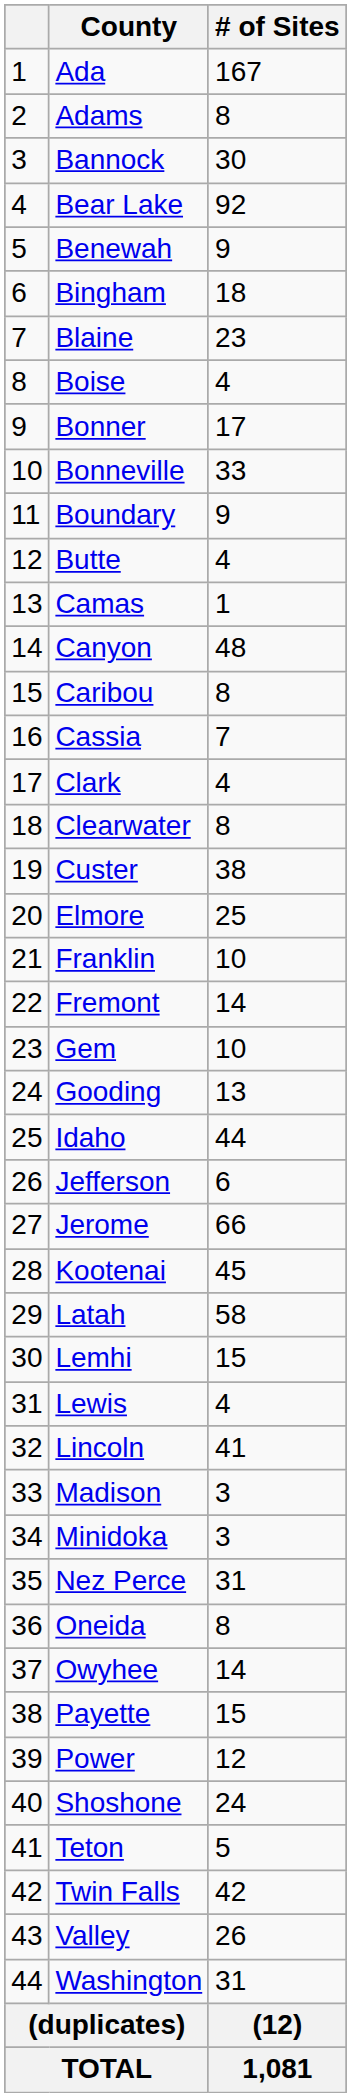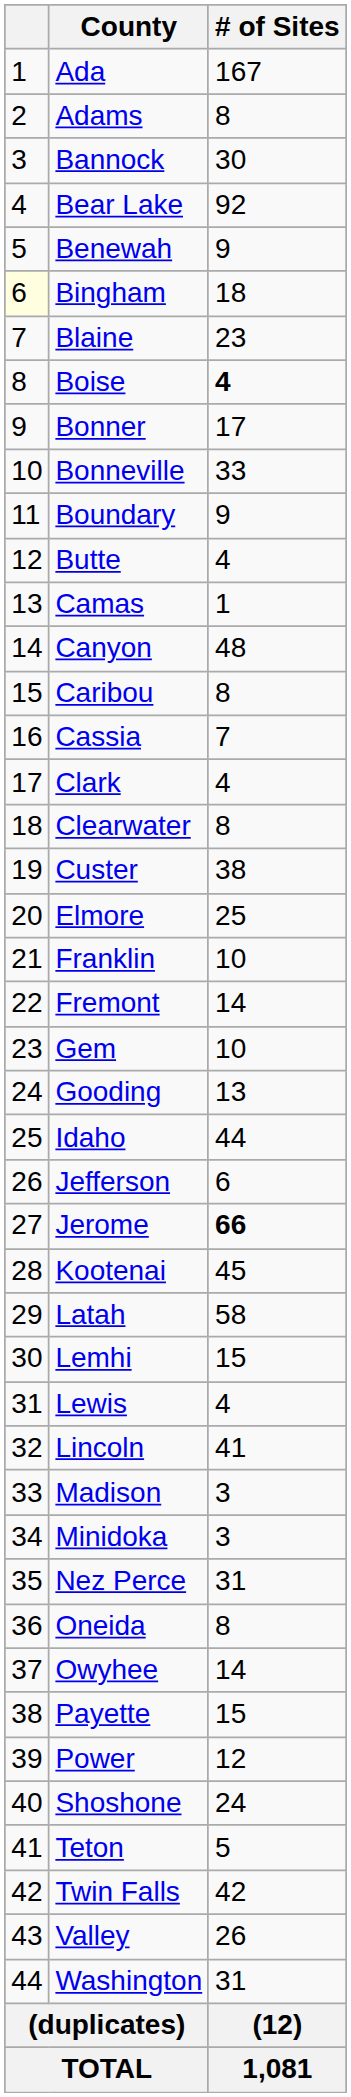(19, 293) no background -> (19, 293) lightyellow background
(223, 381) normal -> (223, 381) bold
(231, 1225) normal -> (231, 1225) bold
